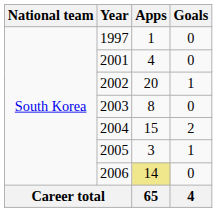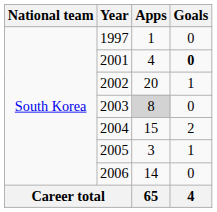(191, 60) normal -> (191, 60) bold
(151, 106) no background -> (151, 106) lightgrey background
(151, 173) khaki background -> (151, 173) no background
